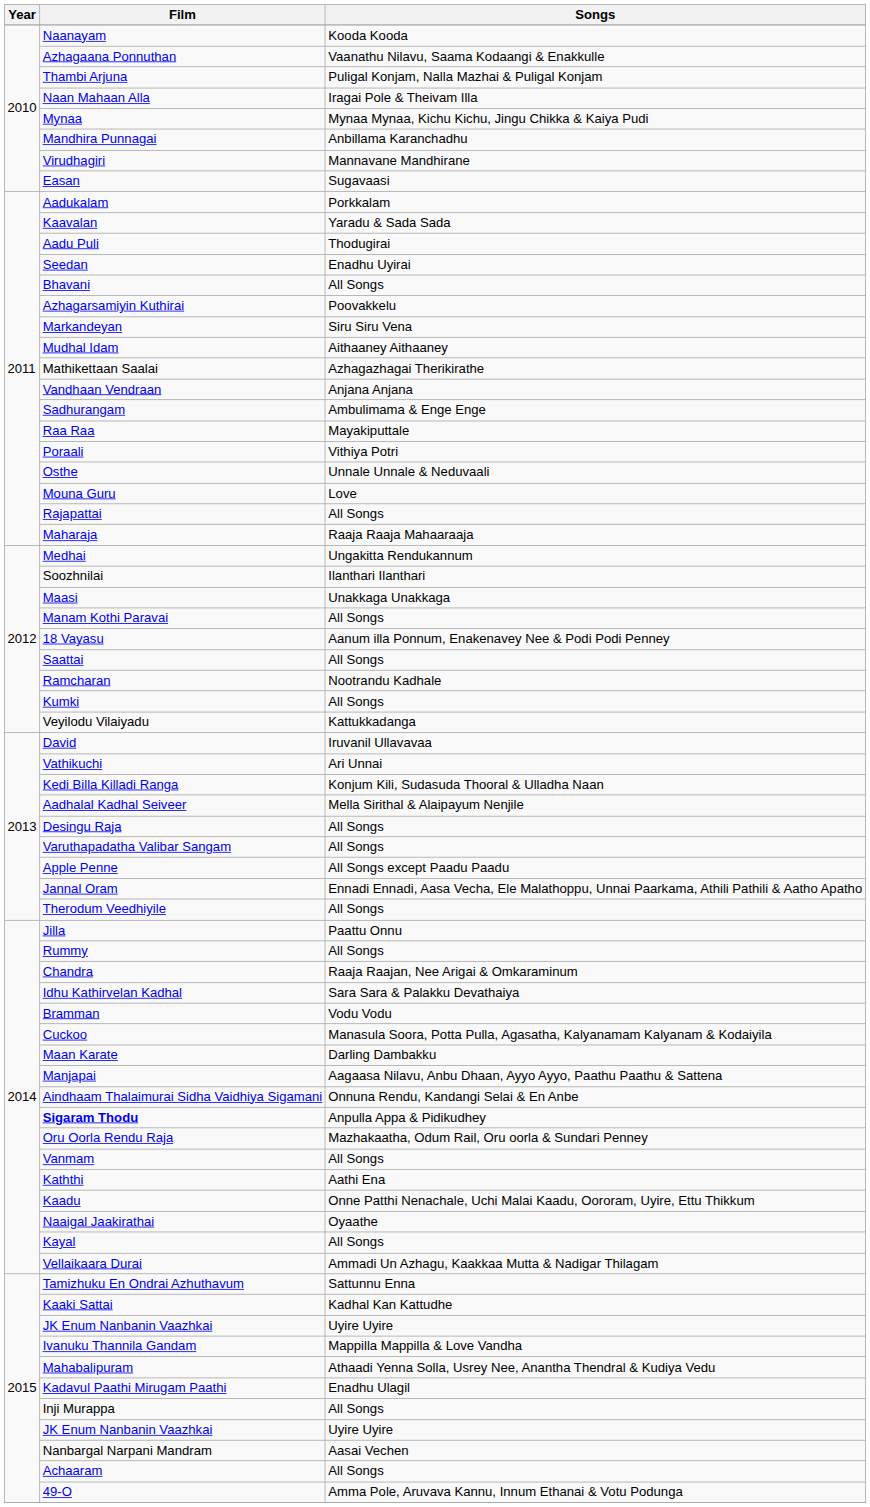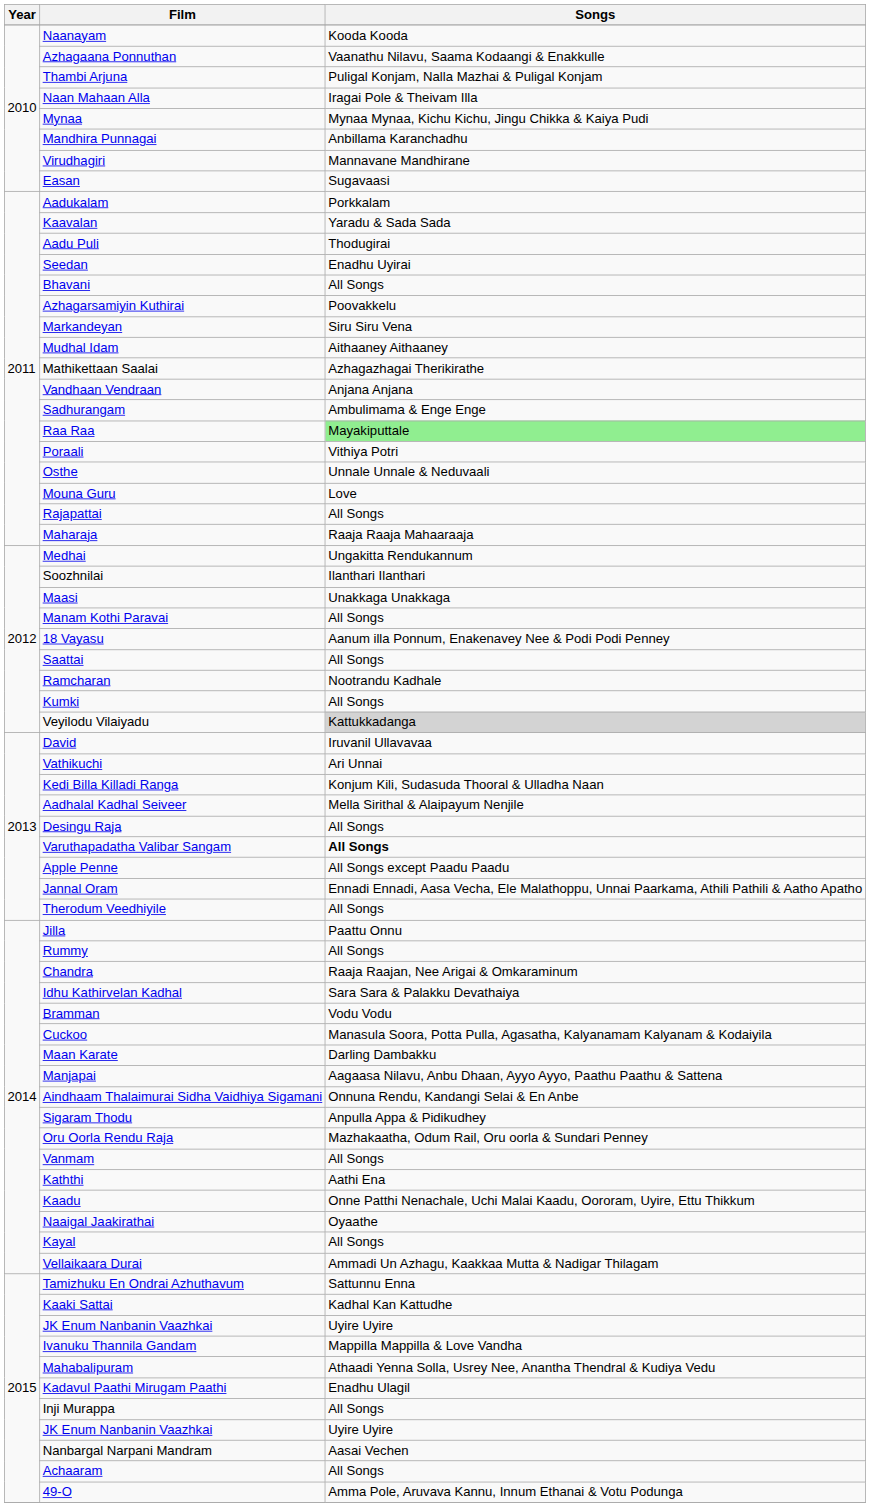(369, 431) no background -> (369, 431) lightgreen background
(372, 722) no background -> (372, 722) lightgrey background
(356, 847) normal -> (359, 847) bold
(90, 1117) bold -> (87, 1117) normal
